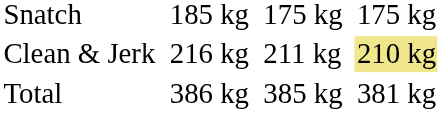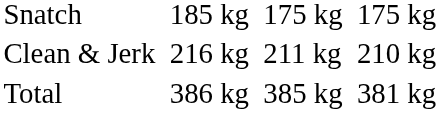(397, 53) khaki background -> (397, 53) no background
